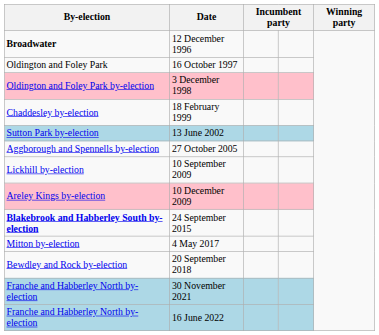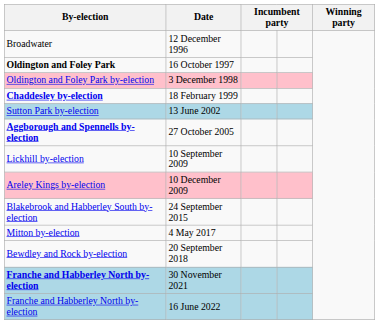(31, 44) bold -> (29, 44) normal
(57, 65) normal -> (61, 65) bold
(52, 112) normal -> (55, 96) bold
(83, 149) normal -> (71, 132) bold
(85, 222) bold -> (79, 211) normal
(72, 291) normal -> (78, 280) bold
